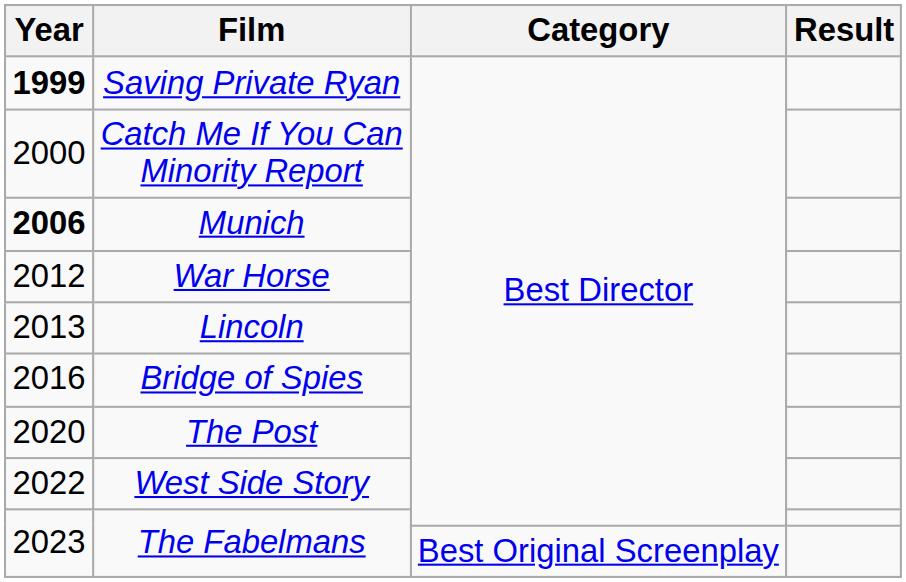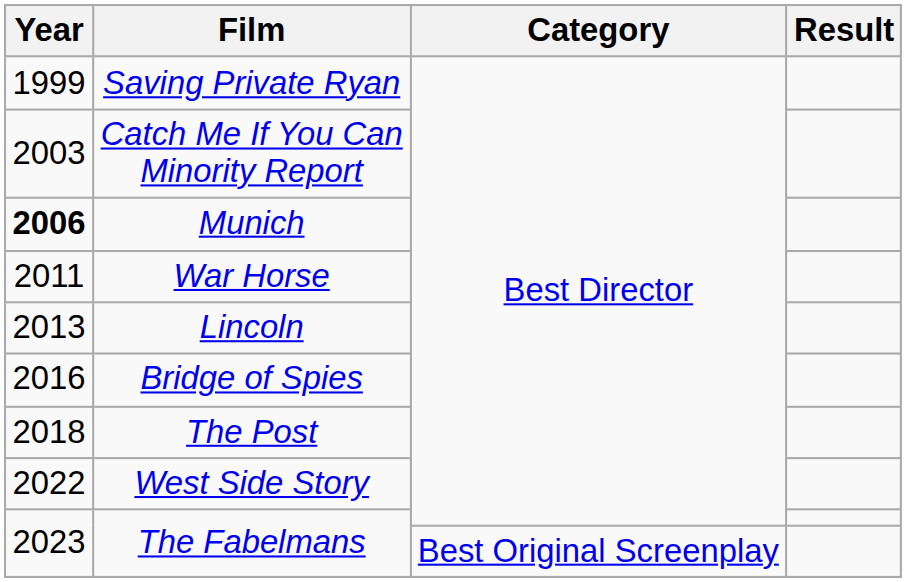(49, 82) bold -> (49, 82) normal
(49, 152) 2000 -> (49, 152) 2003
(49, 275) 2012 -> (49, 275) 2011
(49, 431) 2020 -> (49, 431) 2018
